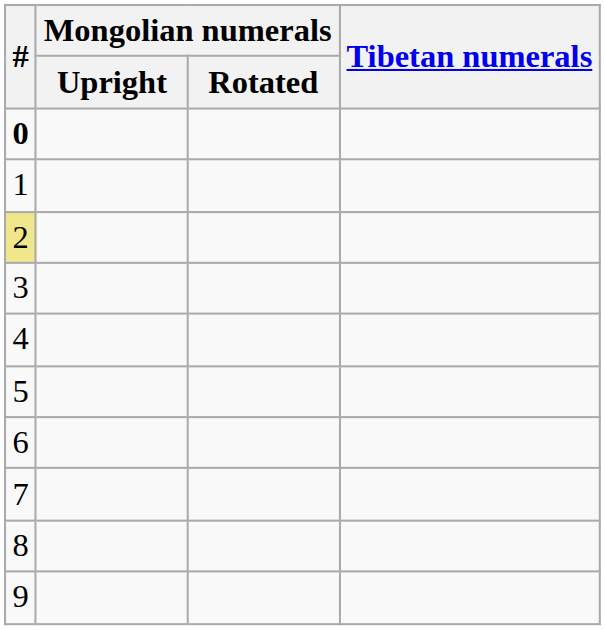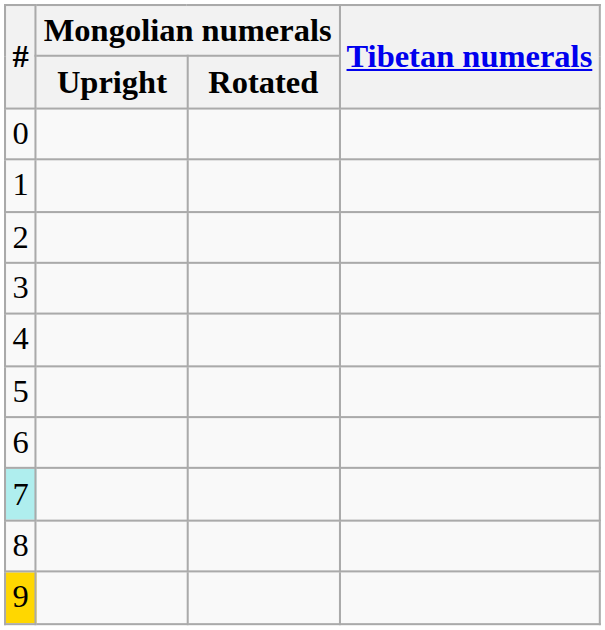(21, 133) bold -> (21, 133) normal
(21, 236) khaki background -> (21, 236) no background
(21, 493) no background -> (21, 493) paleturquoise background
(21, 596) no background -> (21, 596) gold background
